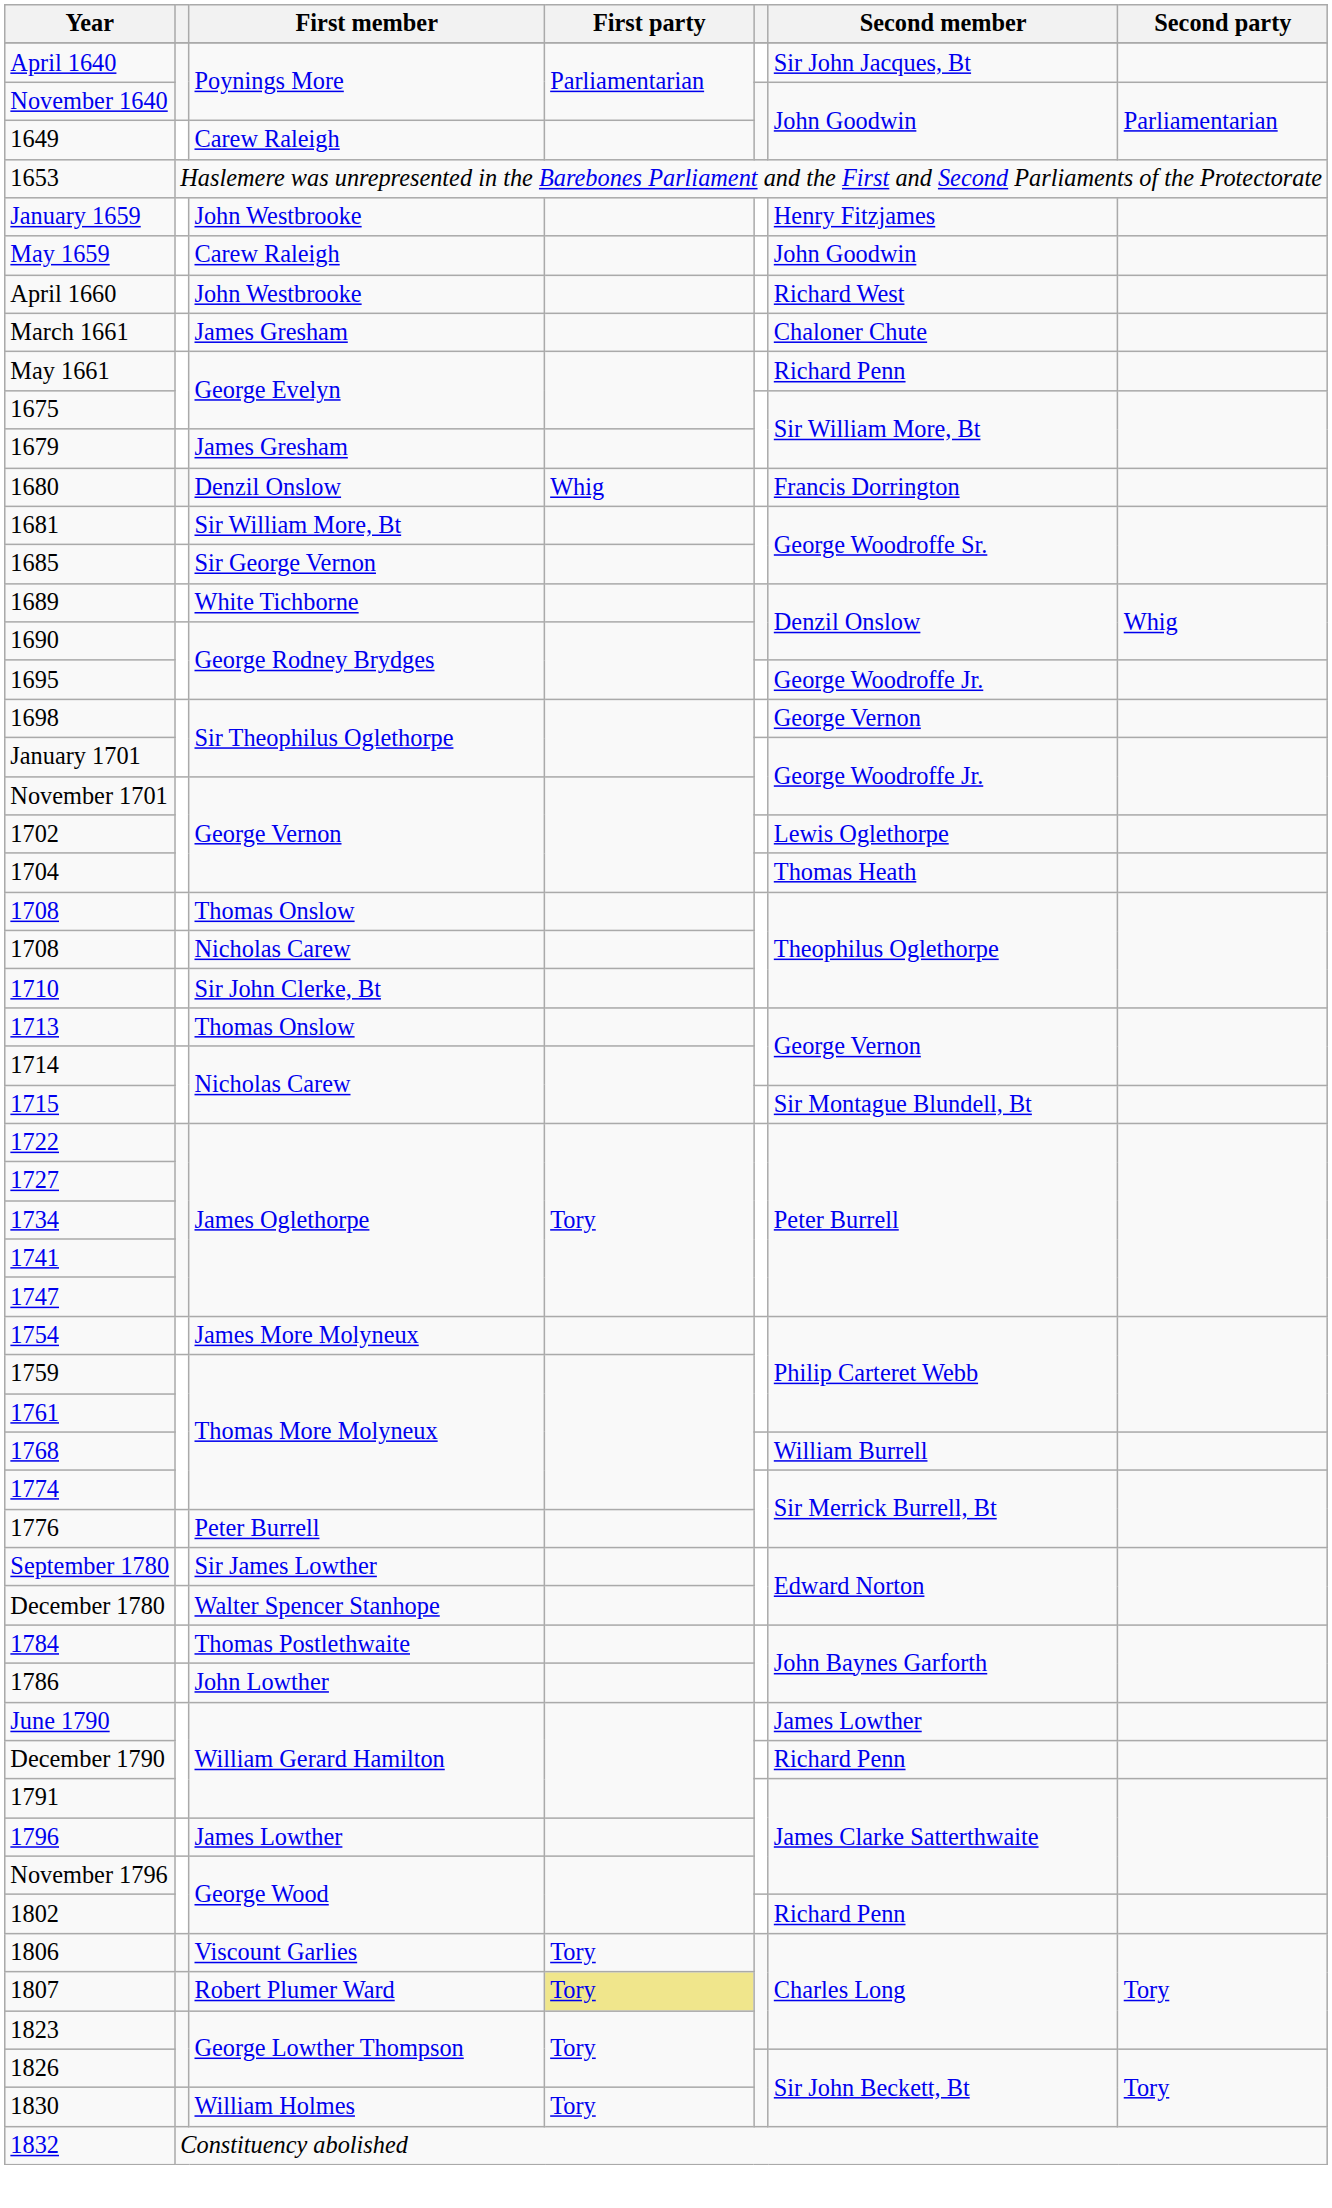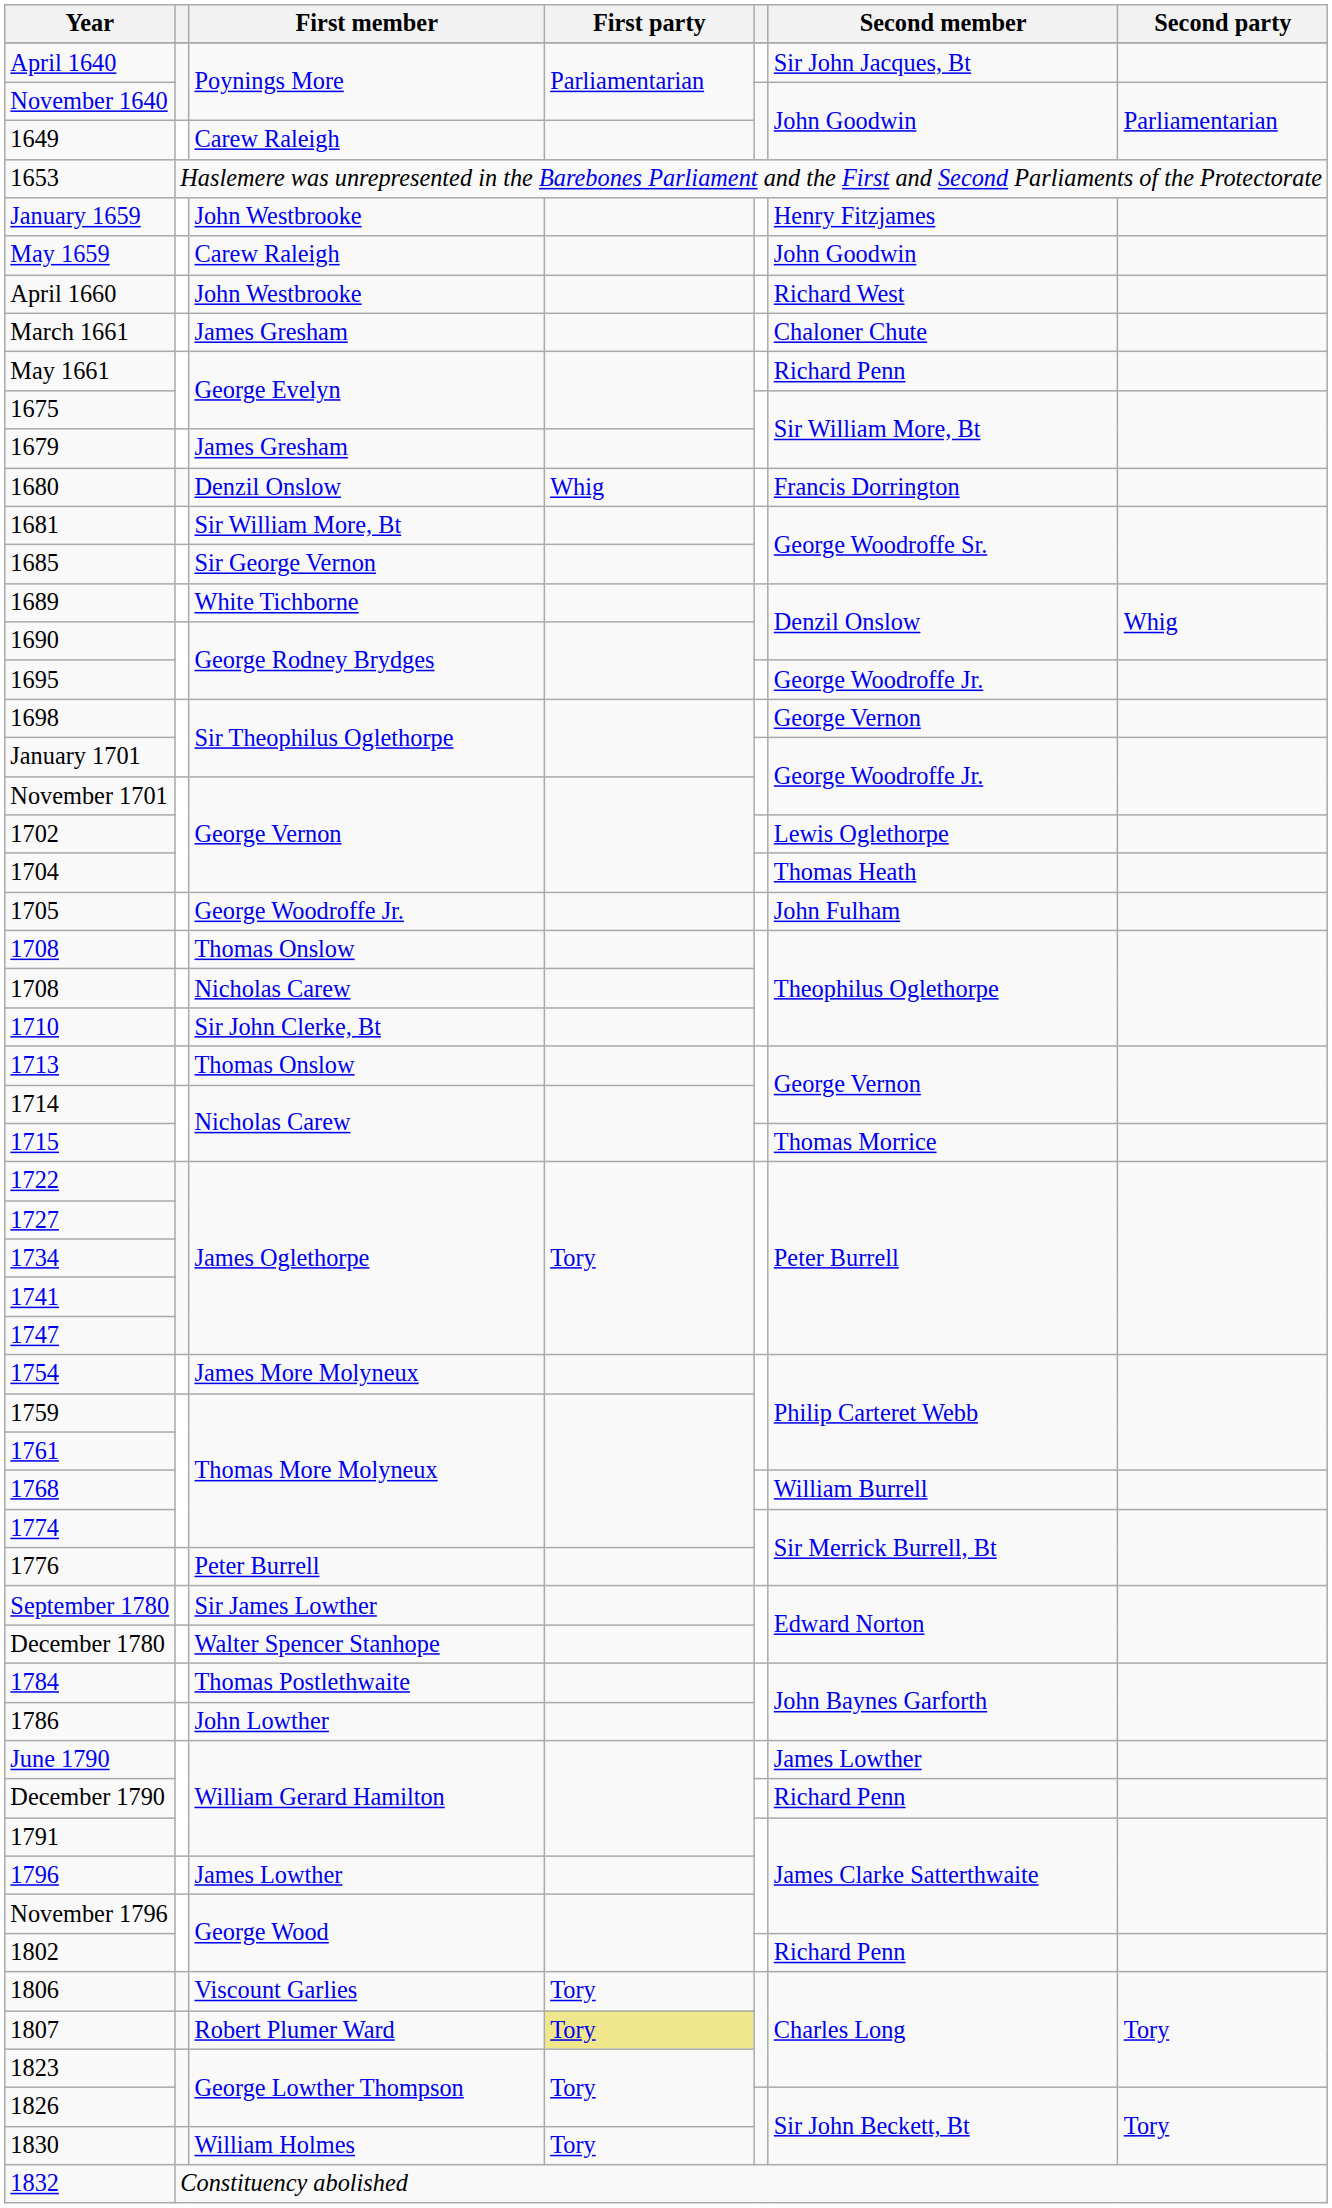+ row: (35, 910)
(903, 1103) Sir Montague Blundell, Bt -> (855, 1142) Thomas Morrice
